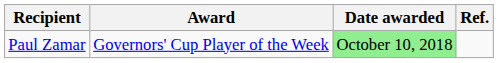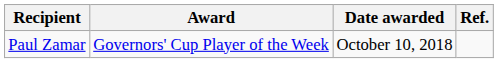(395, 44) lightgreen background -> (395, 44) no background
